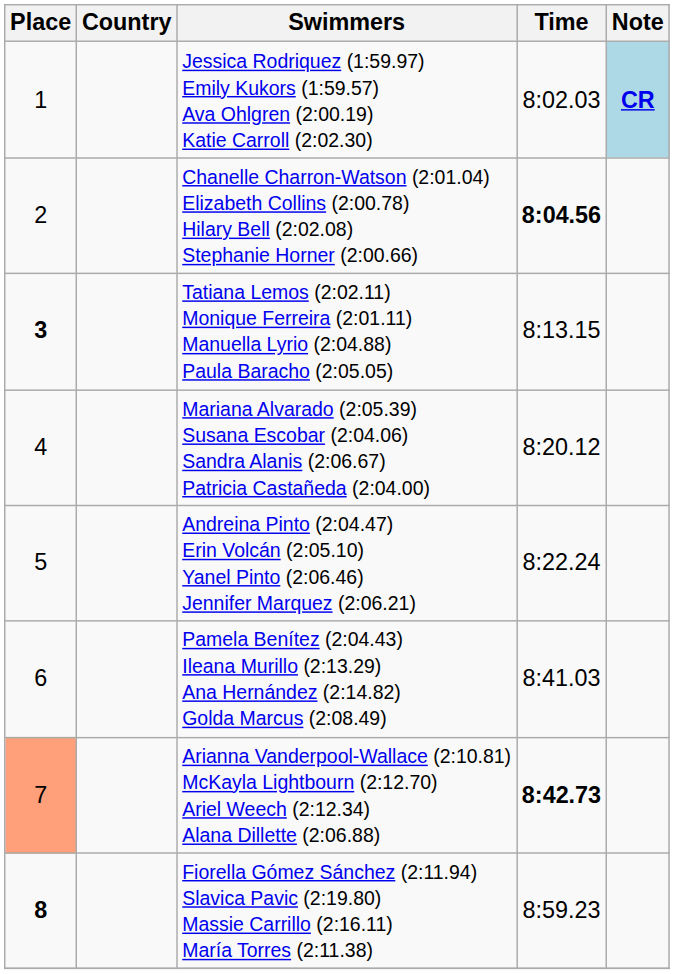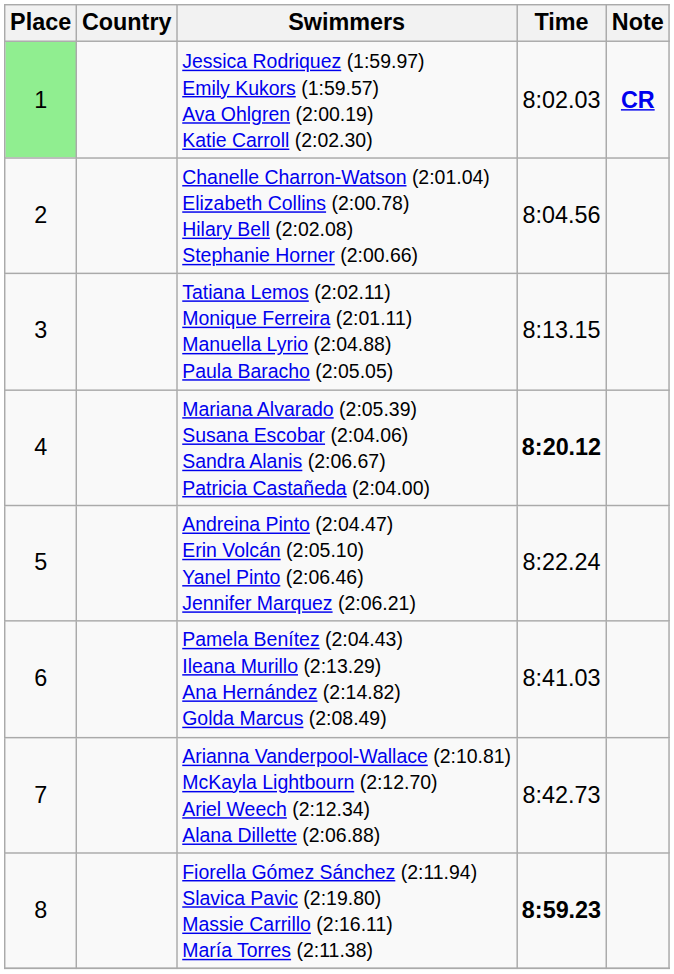(41, 99) no background -> (41, 99) lightgreen background
(638, 99) lightblue background -> (638, 99) no background
(561, 215) bold -> (561, 215) normal
(41, 331) bold -> (41, 331) normal
(561, 447) normal -> (561, 447) bold
(41, 794) lightsalmon background -> (41, 794) no background
(561, 794) bold -> (561, 794) normal
(41, 910) bold -> (41, 910) normal
(561, 910) normal -> (561, 910) bold
